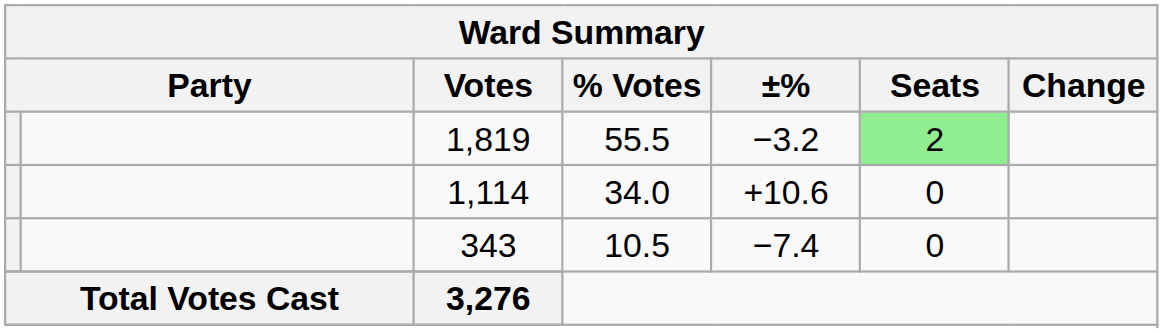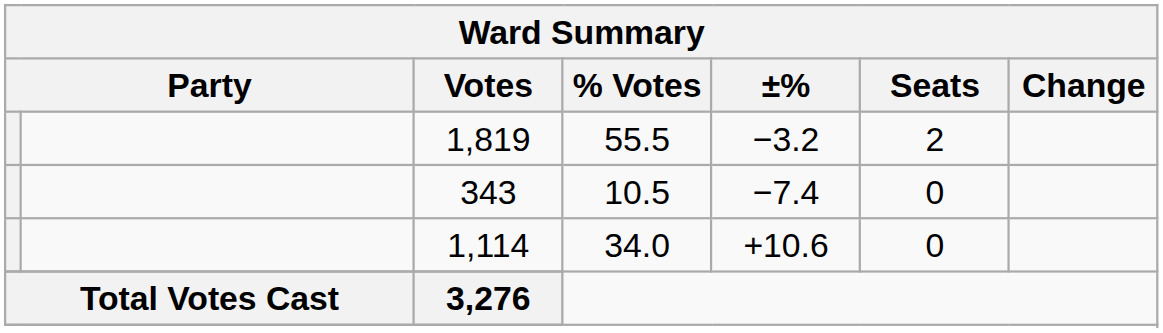(935, 139) lightgreen background -> (935, 139) no background
rows swapped: (488, 192) <-> (488, 246)
